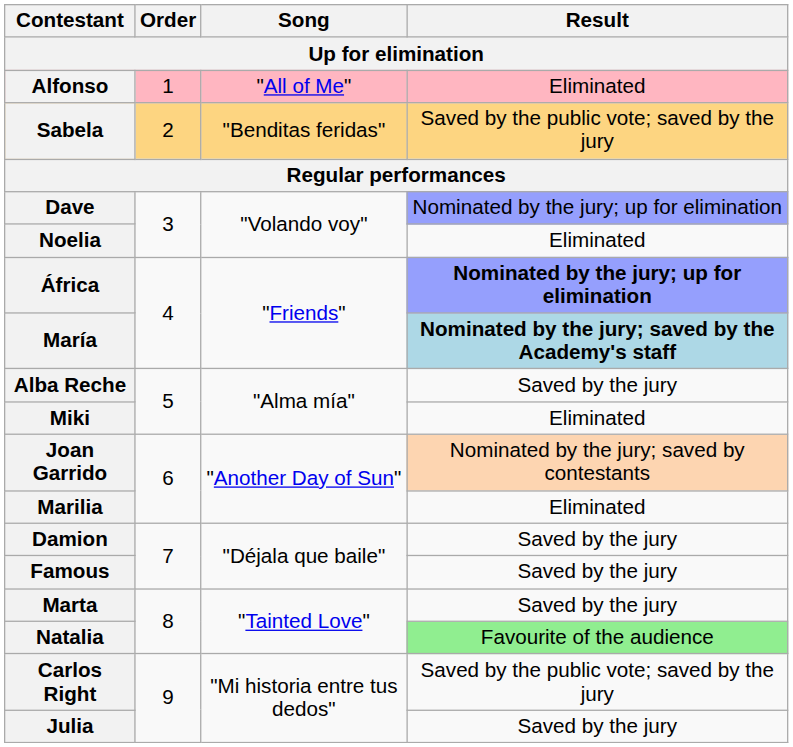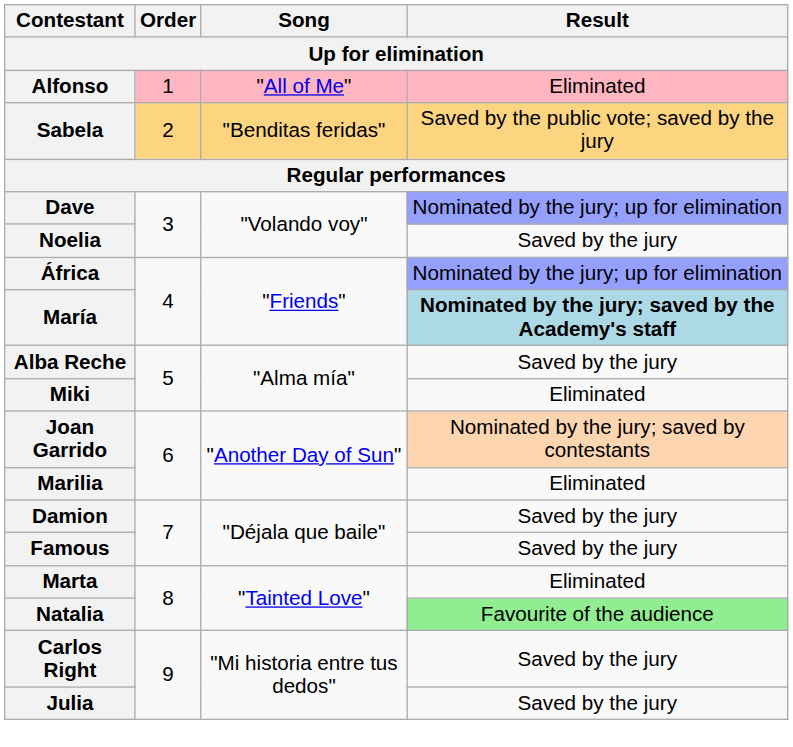(597, 240) Eliminated -> (597, 240) Saved by the jury
(597, 284) bold -> (597, 273) normal
(597, 604) Saved by the jury -> (597, 581) Eliminated
(597, 681) Saved by the public vote; saved by the jury -> (597, 658) Saved by the jury
